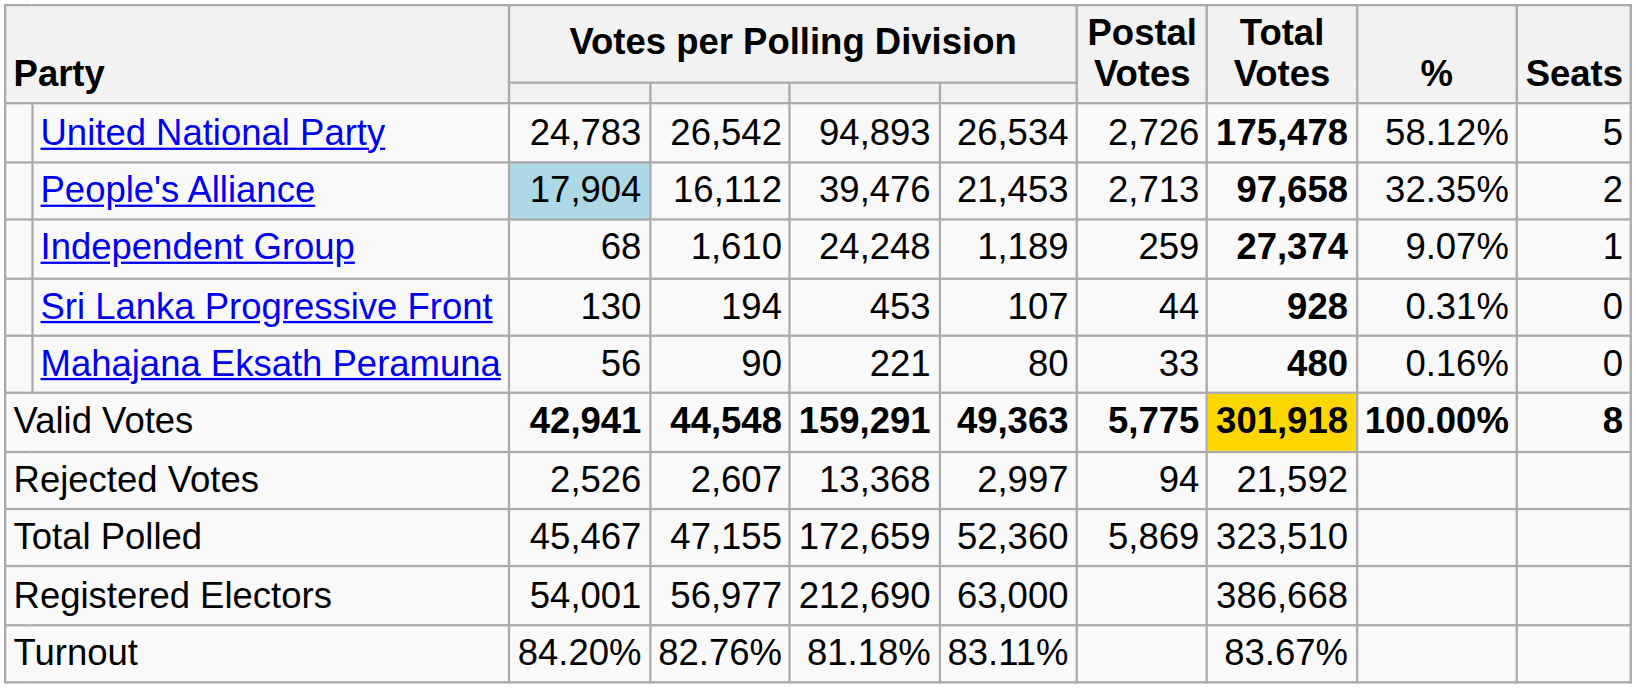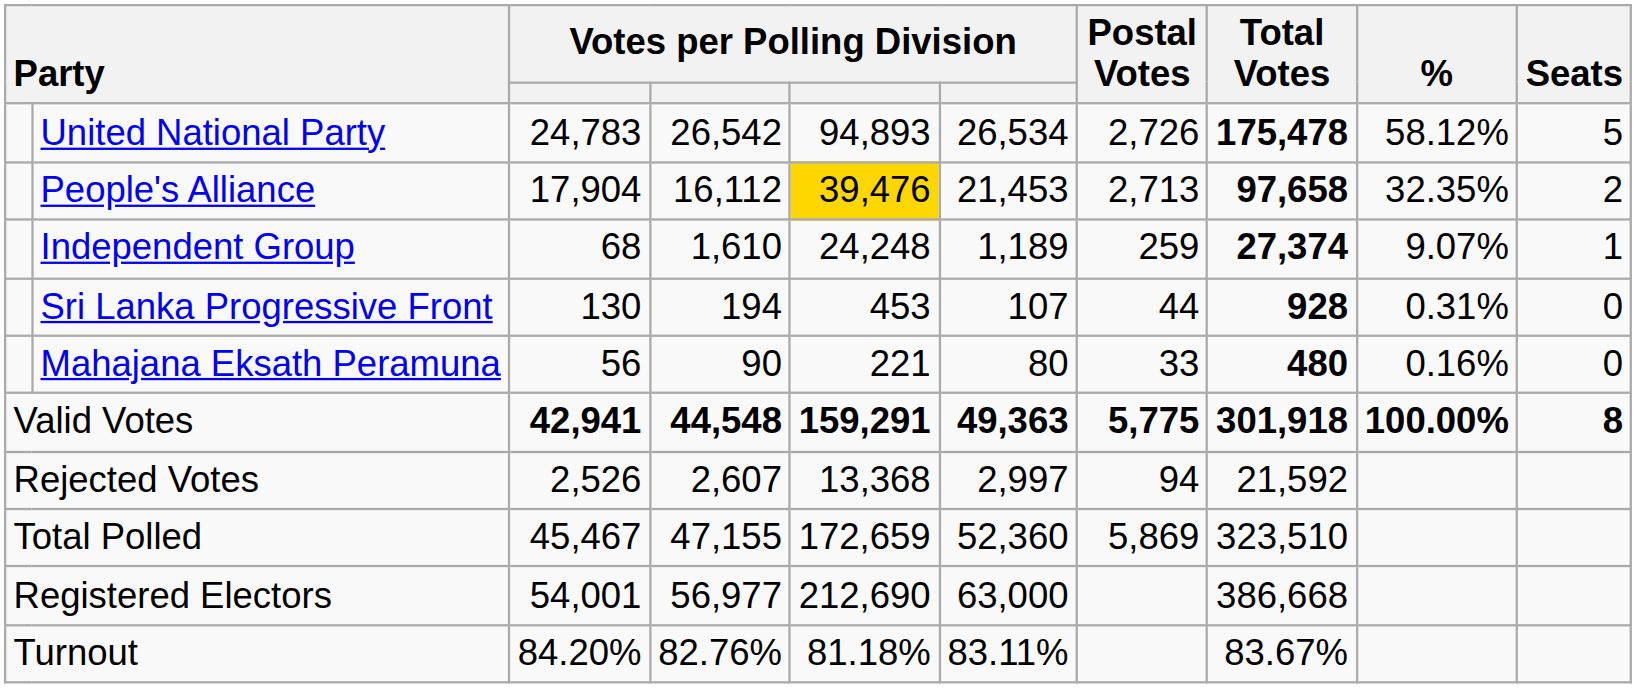(586, 190) lightblue background -> (586, 190) no background
(875, 190) no background -> (875, 190) gold background
(1282, 421) gold background -> (1282, 421) no background
